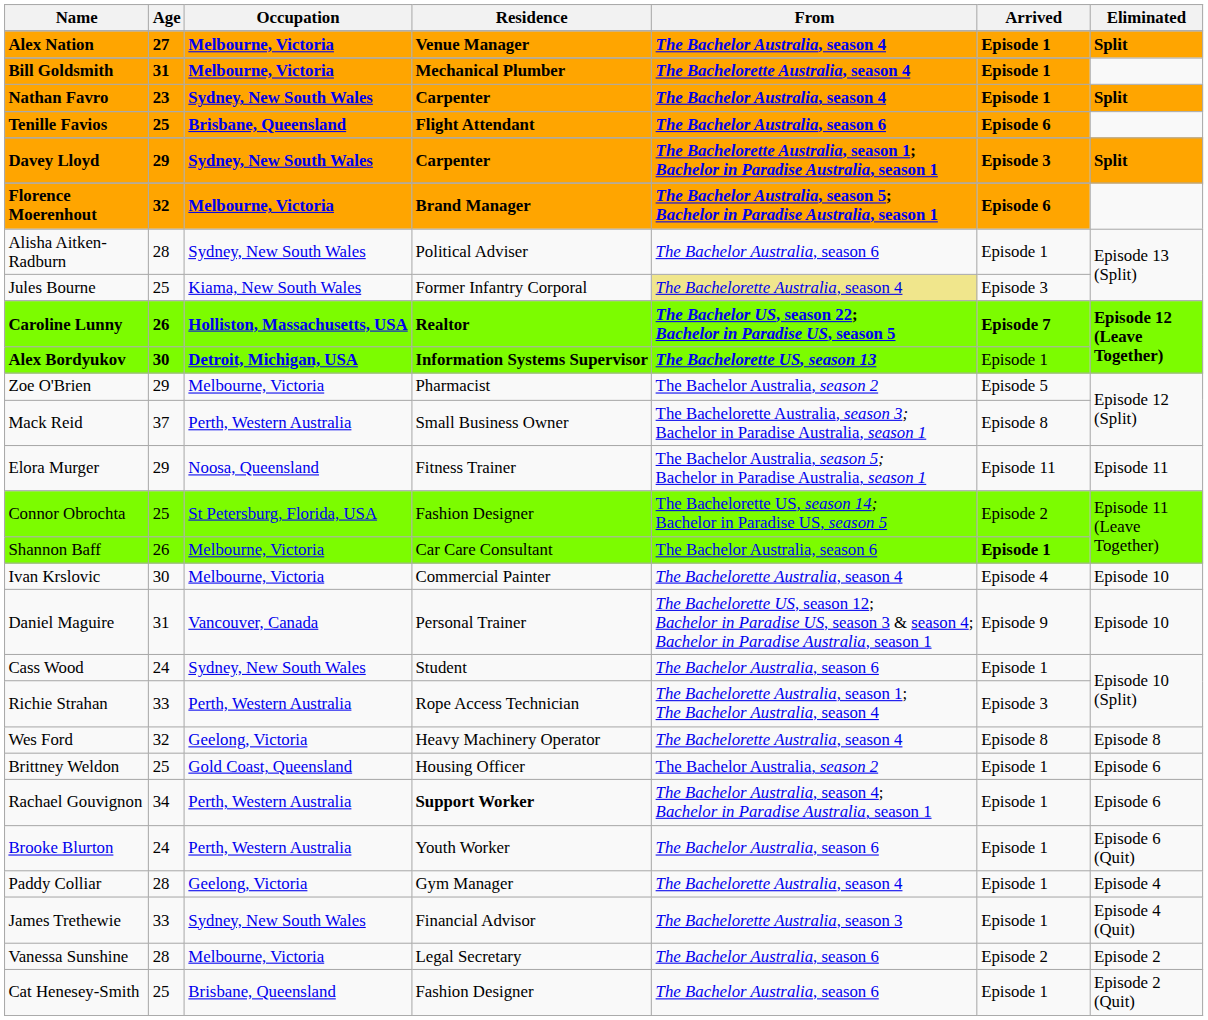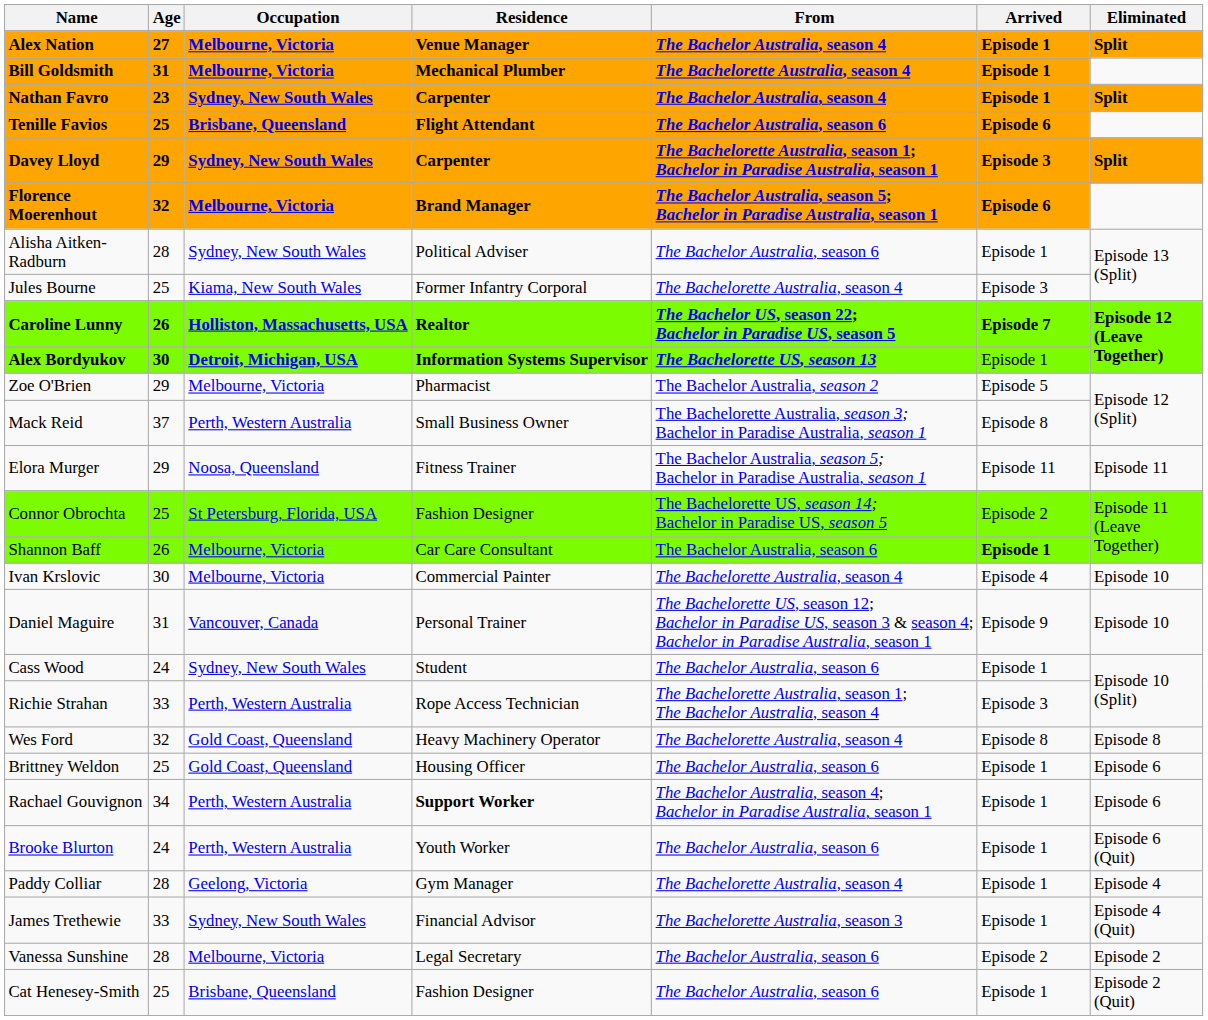(779, 287) khaki background -> (779, 287) no background
(248, 739) Geelong, Victoria -> (270, 739) Gold Coast, Queensland
(767, 766) The Bachelor Australia, season 2 -> (767, 766) The Bachelor Australia, season 6
